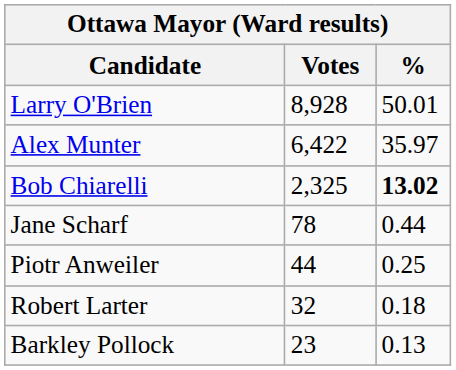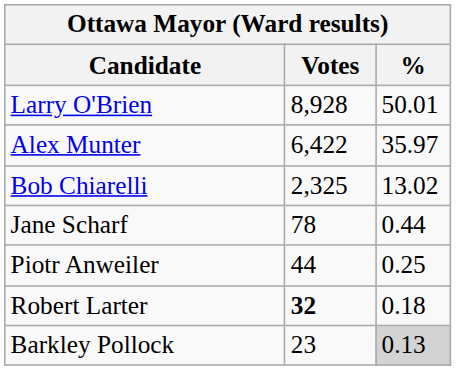(410, 184) bold -> (410, 184) normal
(304, 305) normal -> (304, 305) bold
(404, 345) no background -> (404, 345) lightgrey background
